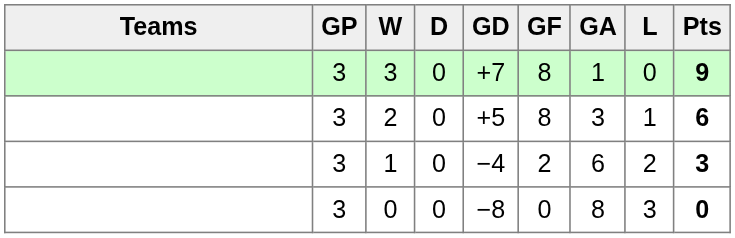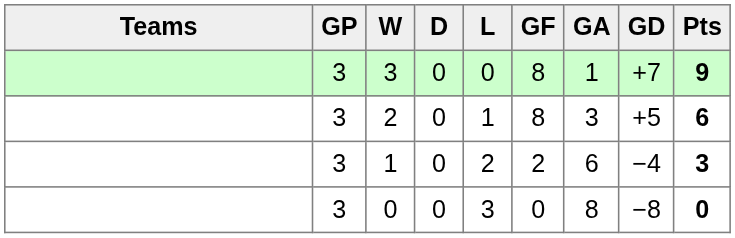columns swapped: (650, 27) <-> (491, 27)
